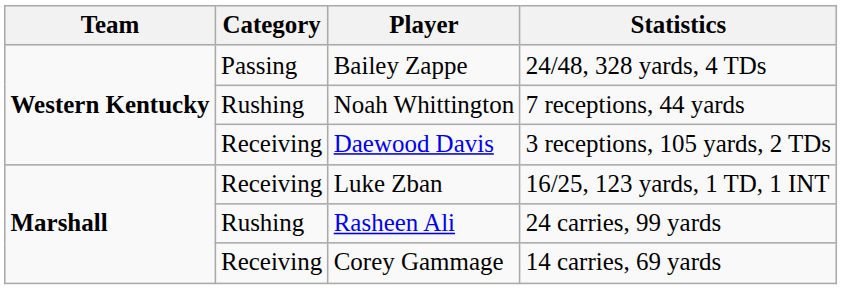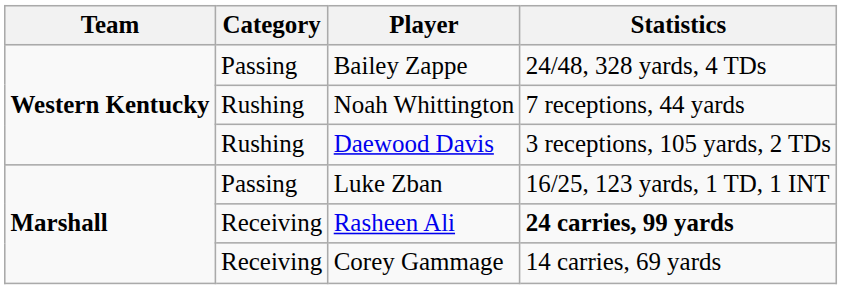(272, 144) Receiving -> (263, 144) Rushing
(272, 183) Receiving -> (259, 183) Passing
(263, 223) Rushing -> (272, 223) Receiving
(623, 223) normal -> (630, 223) bold
